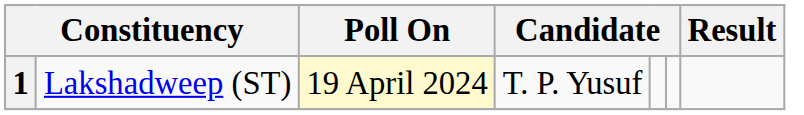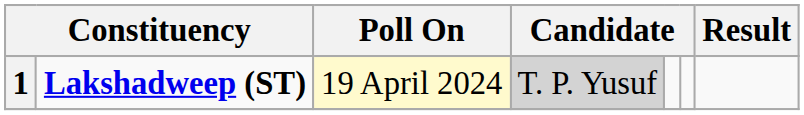(168, 82) normal -> (175, 82) bold
(573, 82) no background -> (587, 82) lightgrey background
